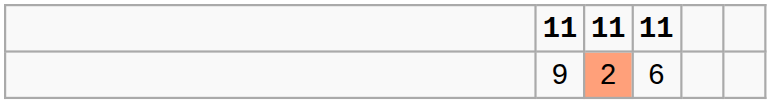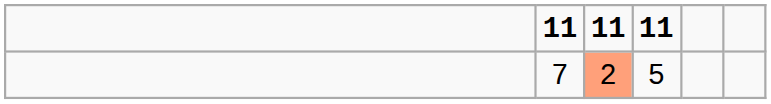(560, 75) 9 -> (560, 75) 7
(656, 75) 6 -> (656, 75) 5
